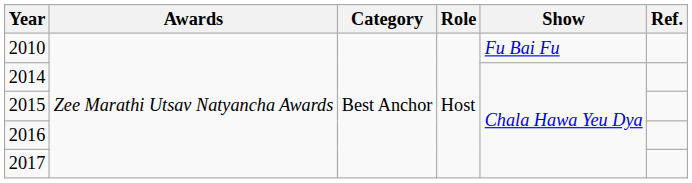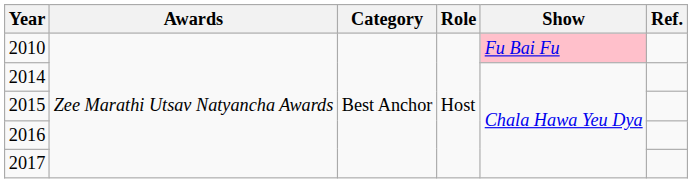(522, 47) no background -> (522, 47) pink background
